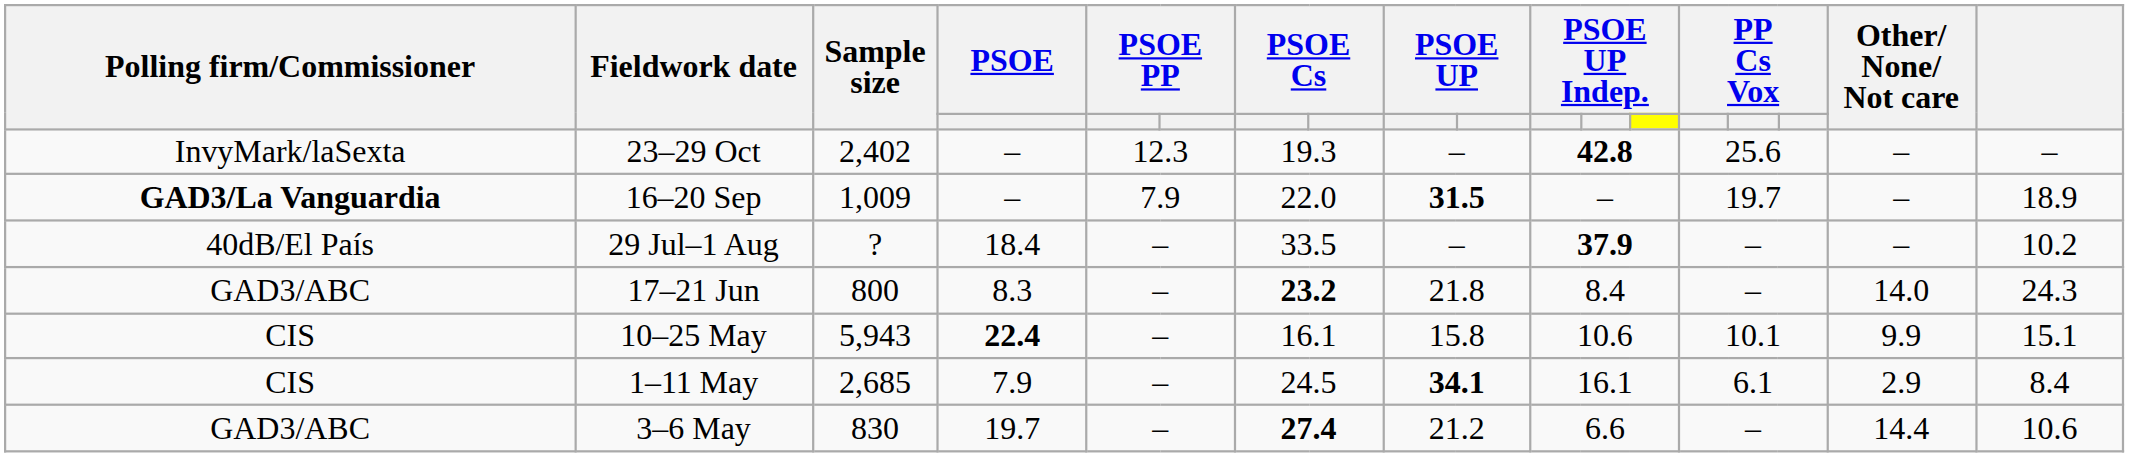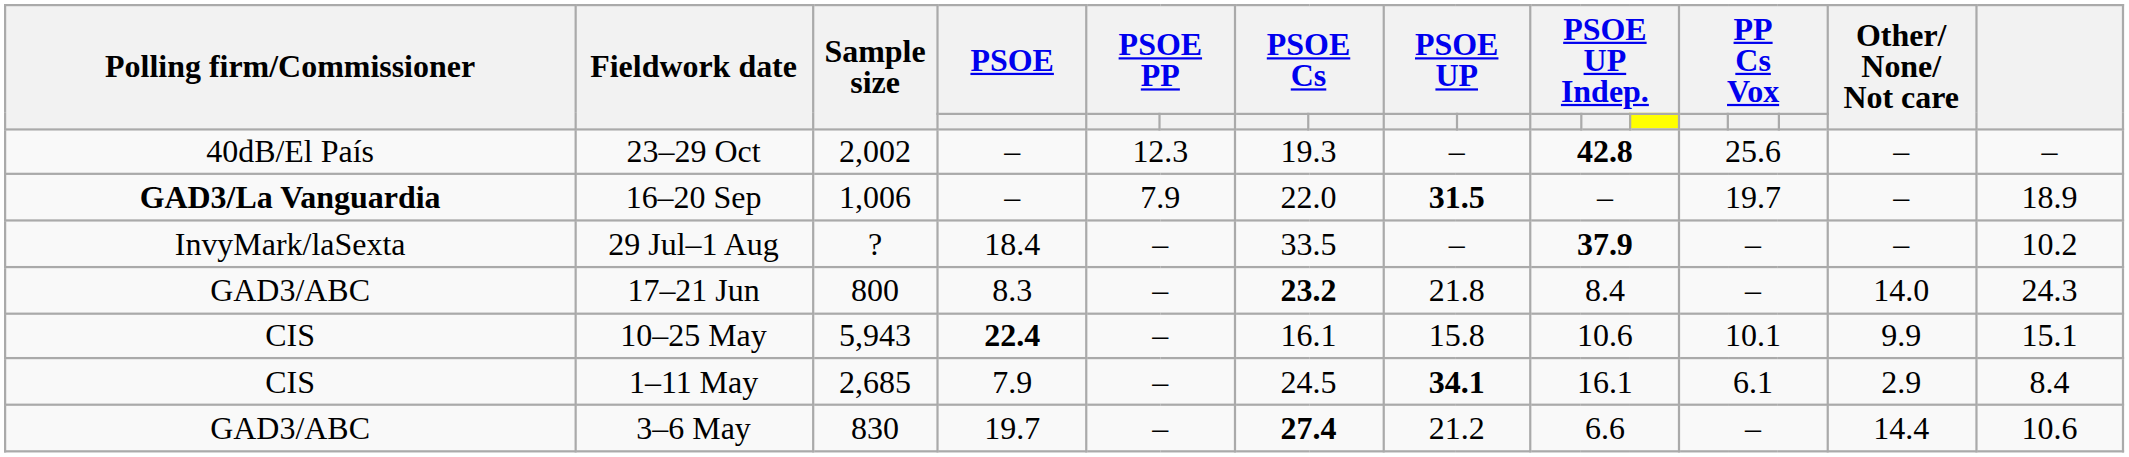(290, 152) InvyMark/laSexta -> (290, 152) 40dB/El País
(875, 152) 2,402 -> (875, 152) 2,002
(875, 198) 1,009 -> (875, 198) 1,006
(290, 244) 40dB/El País -> (290, 244) InvyMark/laSexta
